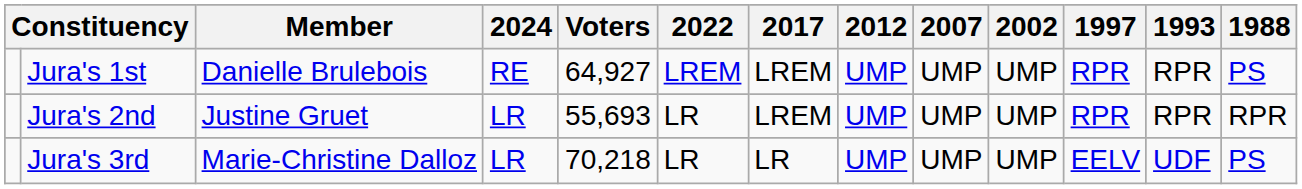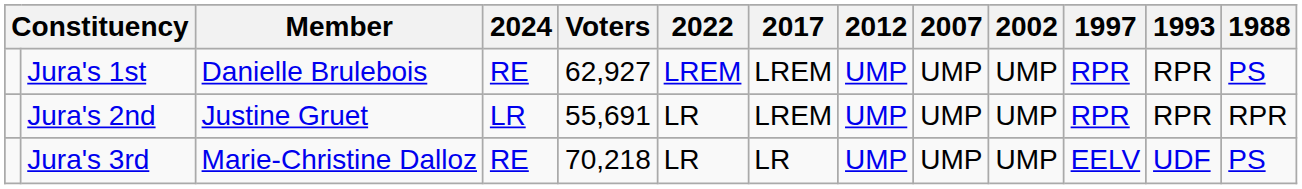(608, 71) 64,927 -> (608, 71) 62,927
(608, 115) 55,693 -> (608, 115) 55,691
(508, 159) LR -> (509, 159) RE
